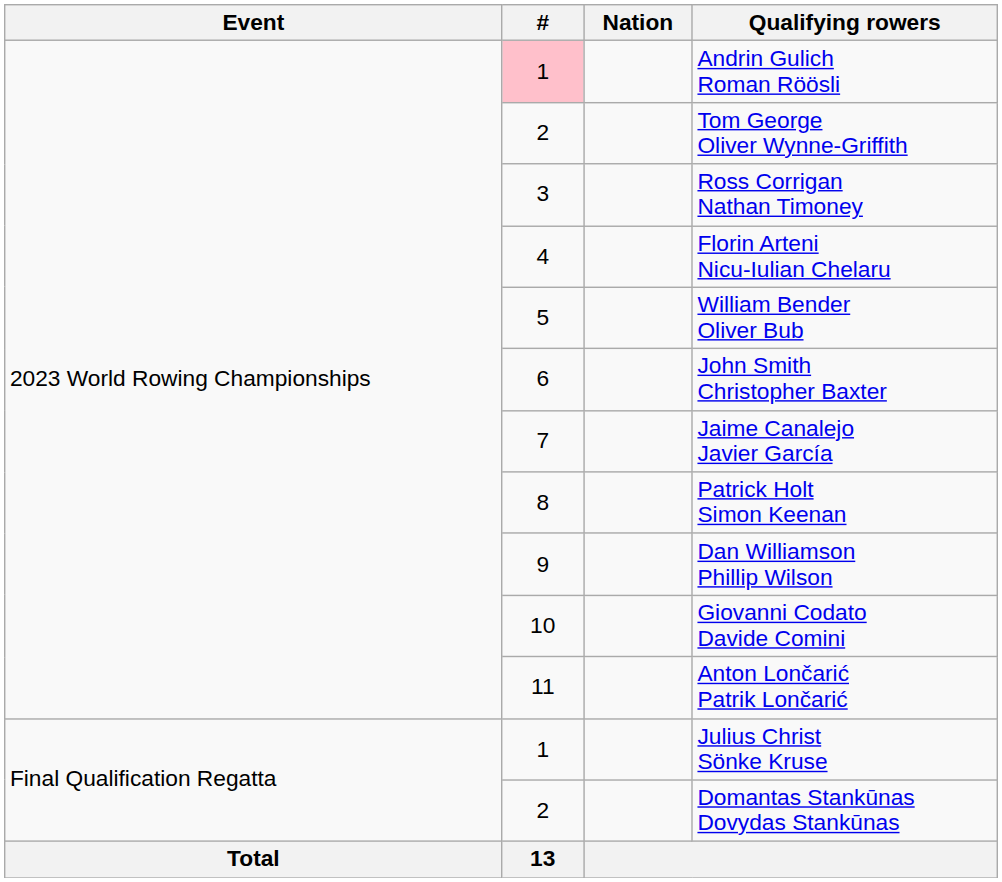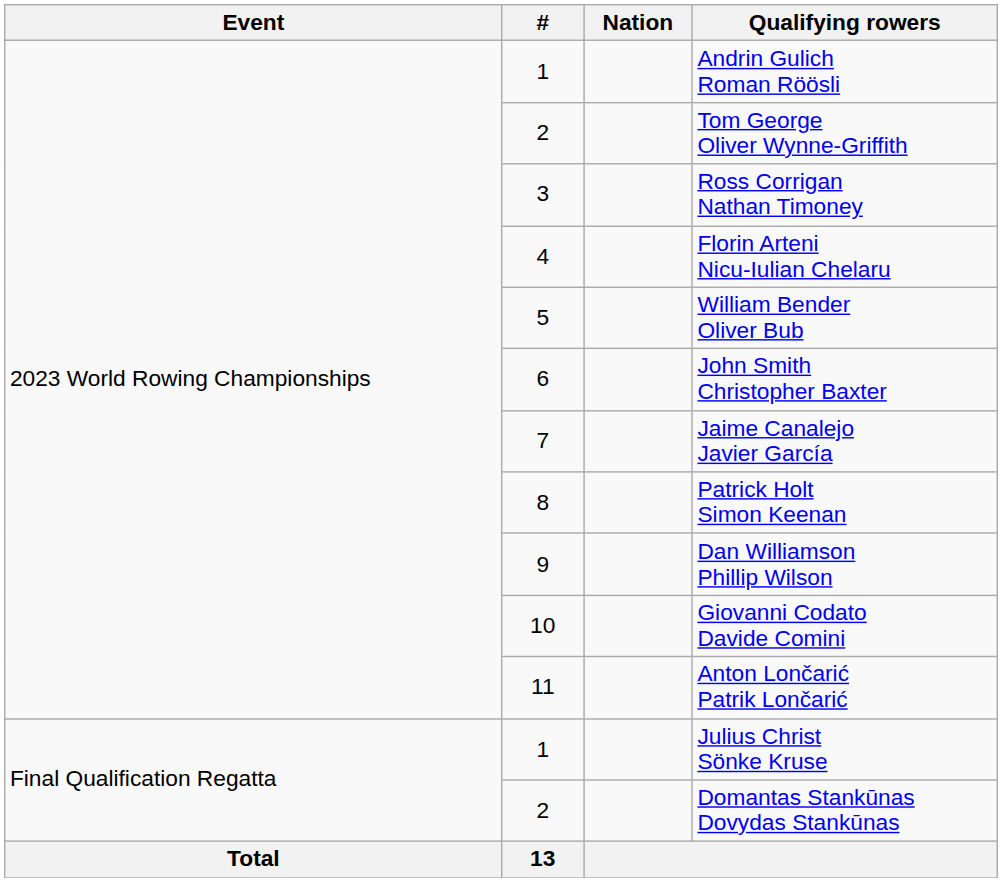(543, 71) pink background -> (543, 71) no background
